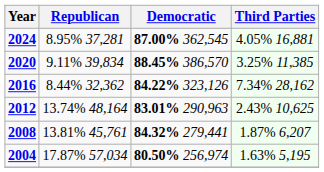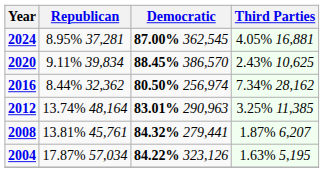(275, 63) 3.25% 11,385 -> (275, 63) 2.43% 10,625
(181, 86) 84.22% 323,126 -> (181, 86) 80.50% 256,974
(275, 109) 2.43% 10,625 -> (275, 109) 3.25% 11,385
(181, 155) 80.50% 256,974 -> (181, 155) 84.22% 323,126
